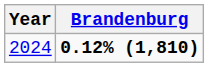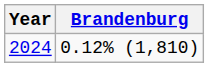(130, 48) bold -> (130, 48) normal
